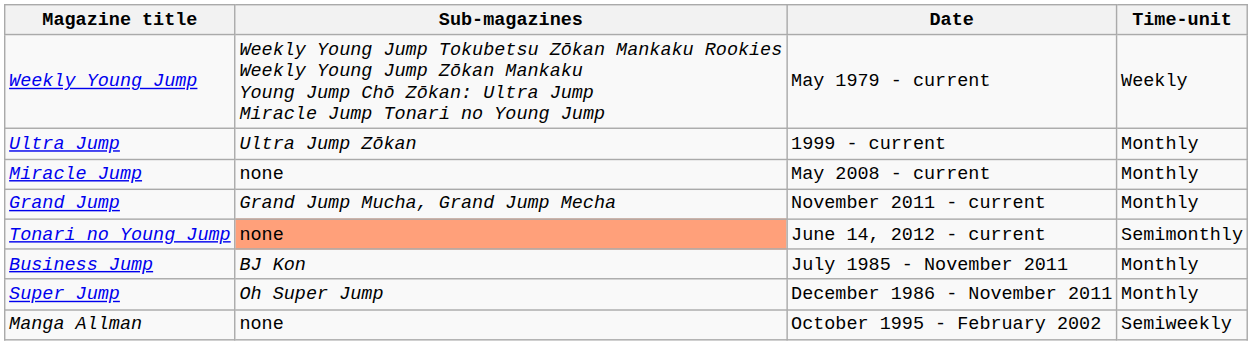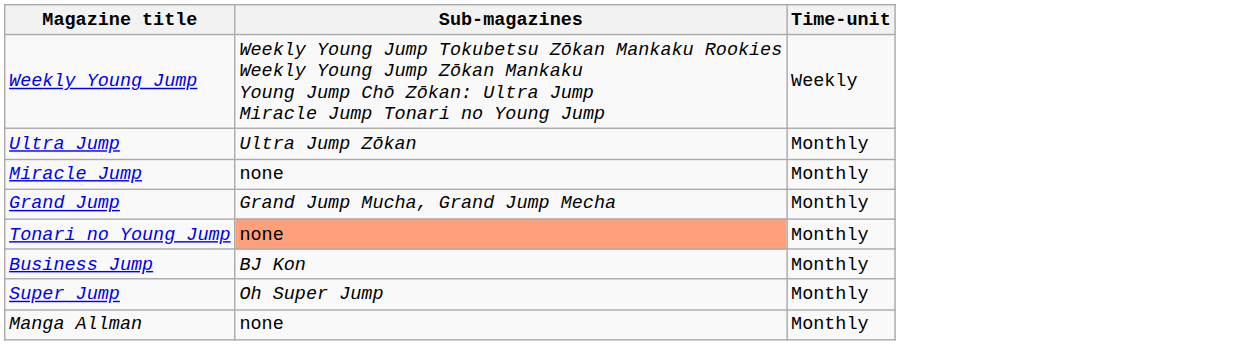- column: (952, 20)
(1182, 234) Semimonthly -> (830, 234) Monthly
(1177, 324) Semiweekly -> (830, 324) Monthly
